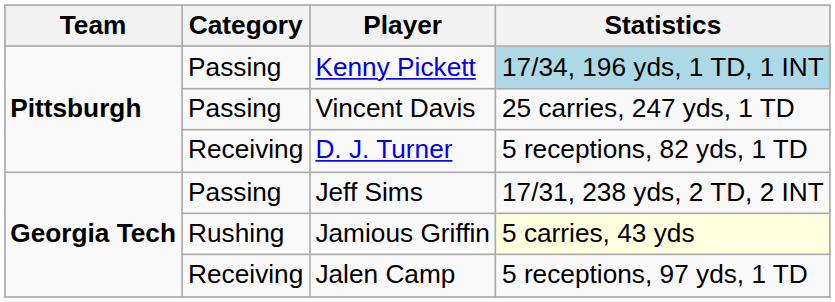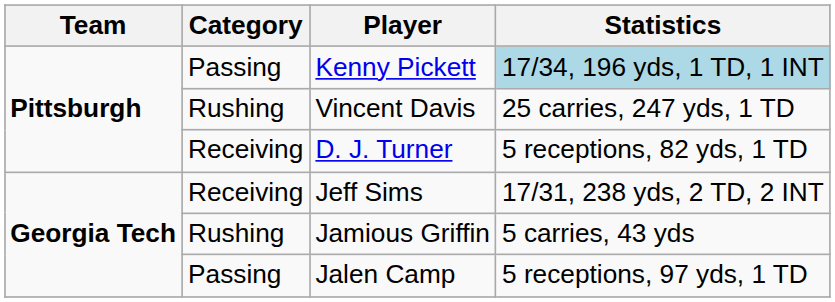(235, 108) Passing -> (236, 108) Rushing
(235, 192) Passing -> (246, 192) Receiving
(598, 233) lightyellow background -> (598, 233) no background
(246, 275) Receiving -> (235, 275) Passing
